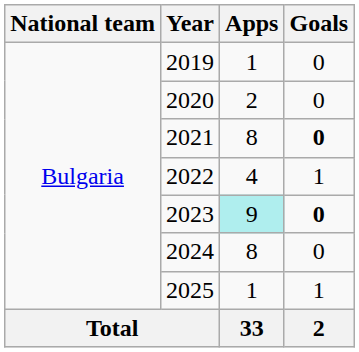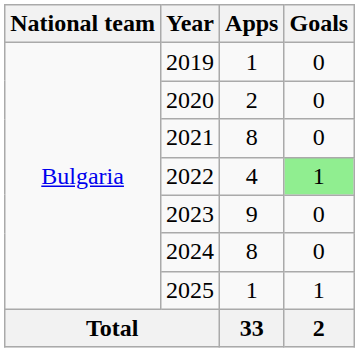(319, 137) bold -> (319, 137) normal
(319, 175) no background -> (319, 175) lightgreen background
(252, 213) paleturquoise background -> (252, 213) no background
(319, 213) bold -> (319, 213) normal
